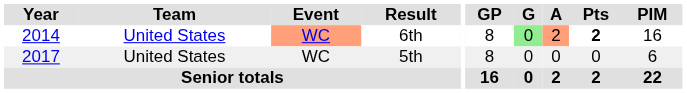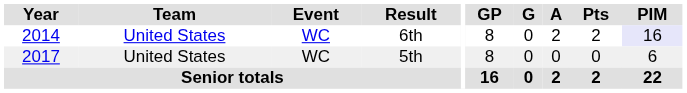(316, 35) lightsalmon background -> (316, 35) no background
(529, 35) lightgreen background -> (529, 35) no background
(556, 35) lightsalmon background -> (556, 35) no background
(596, 35) bold -> (596, 35) normal
(652, 35) no background -> (652, 35) lavender background
